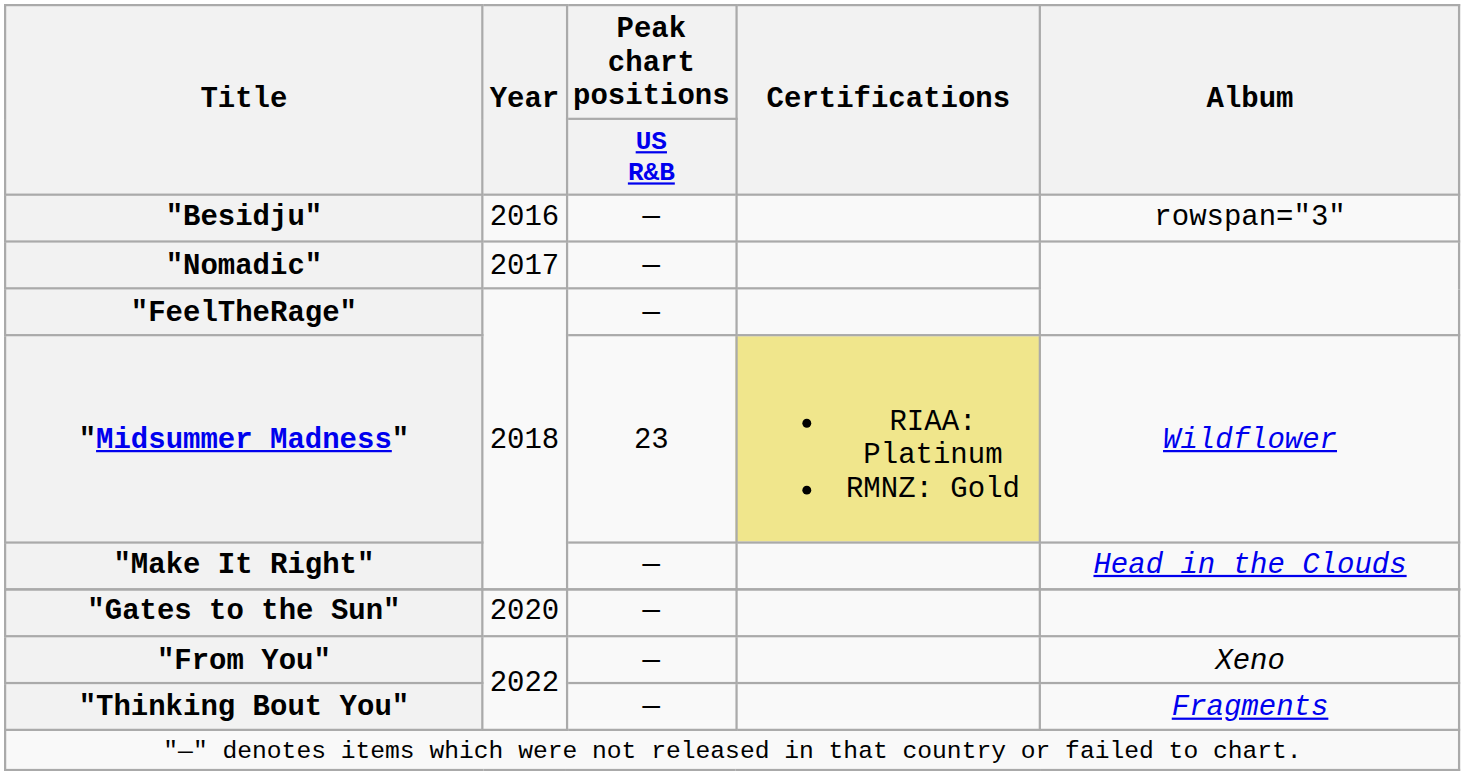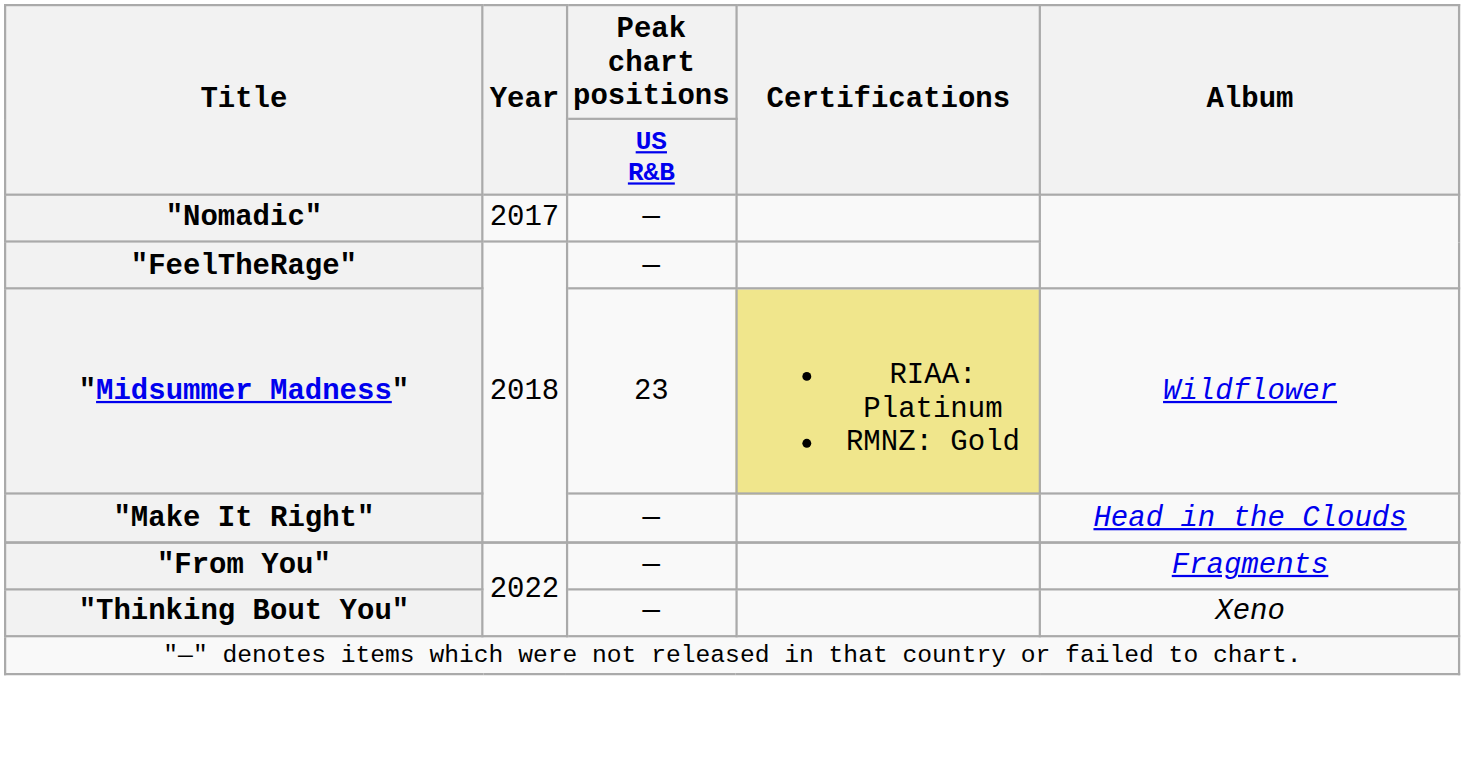- row: (244, 218)
- row: (244, 613)
(1250, 660) Xeno -> (1250, 565) Fragments
(1250, 707) Fragments -> (1250, 613) Xeno
